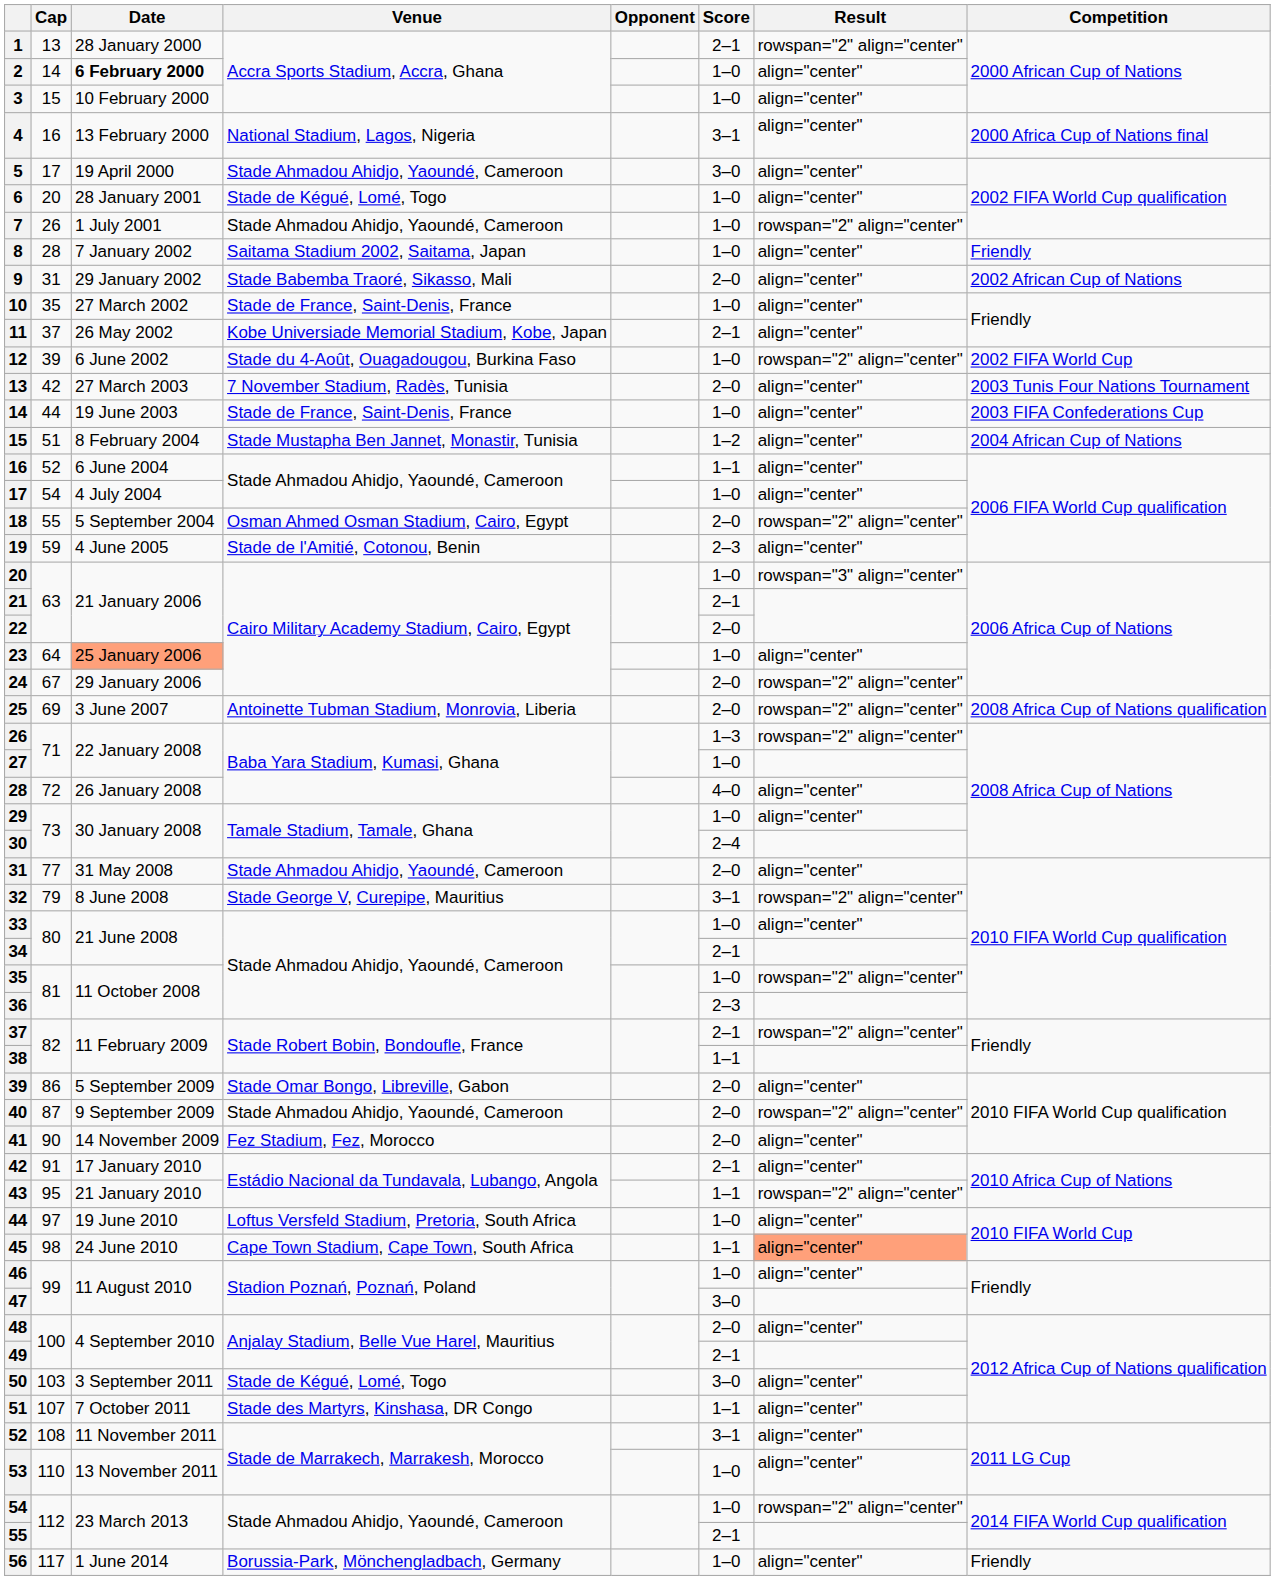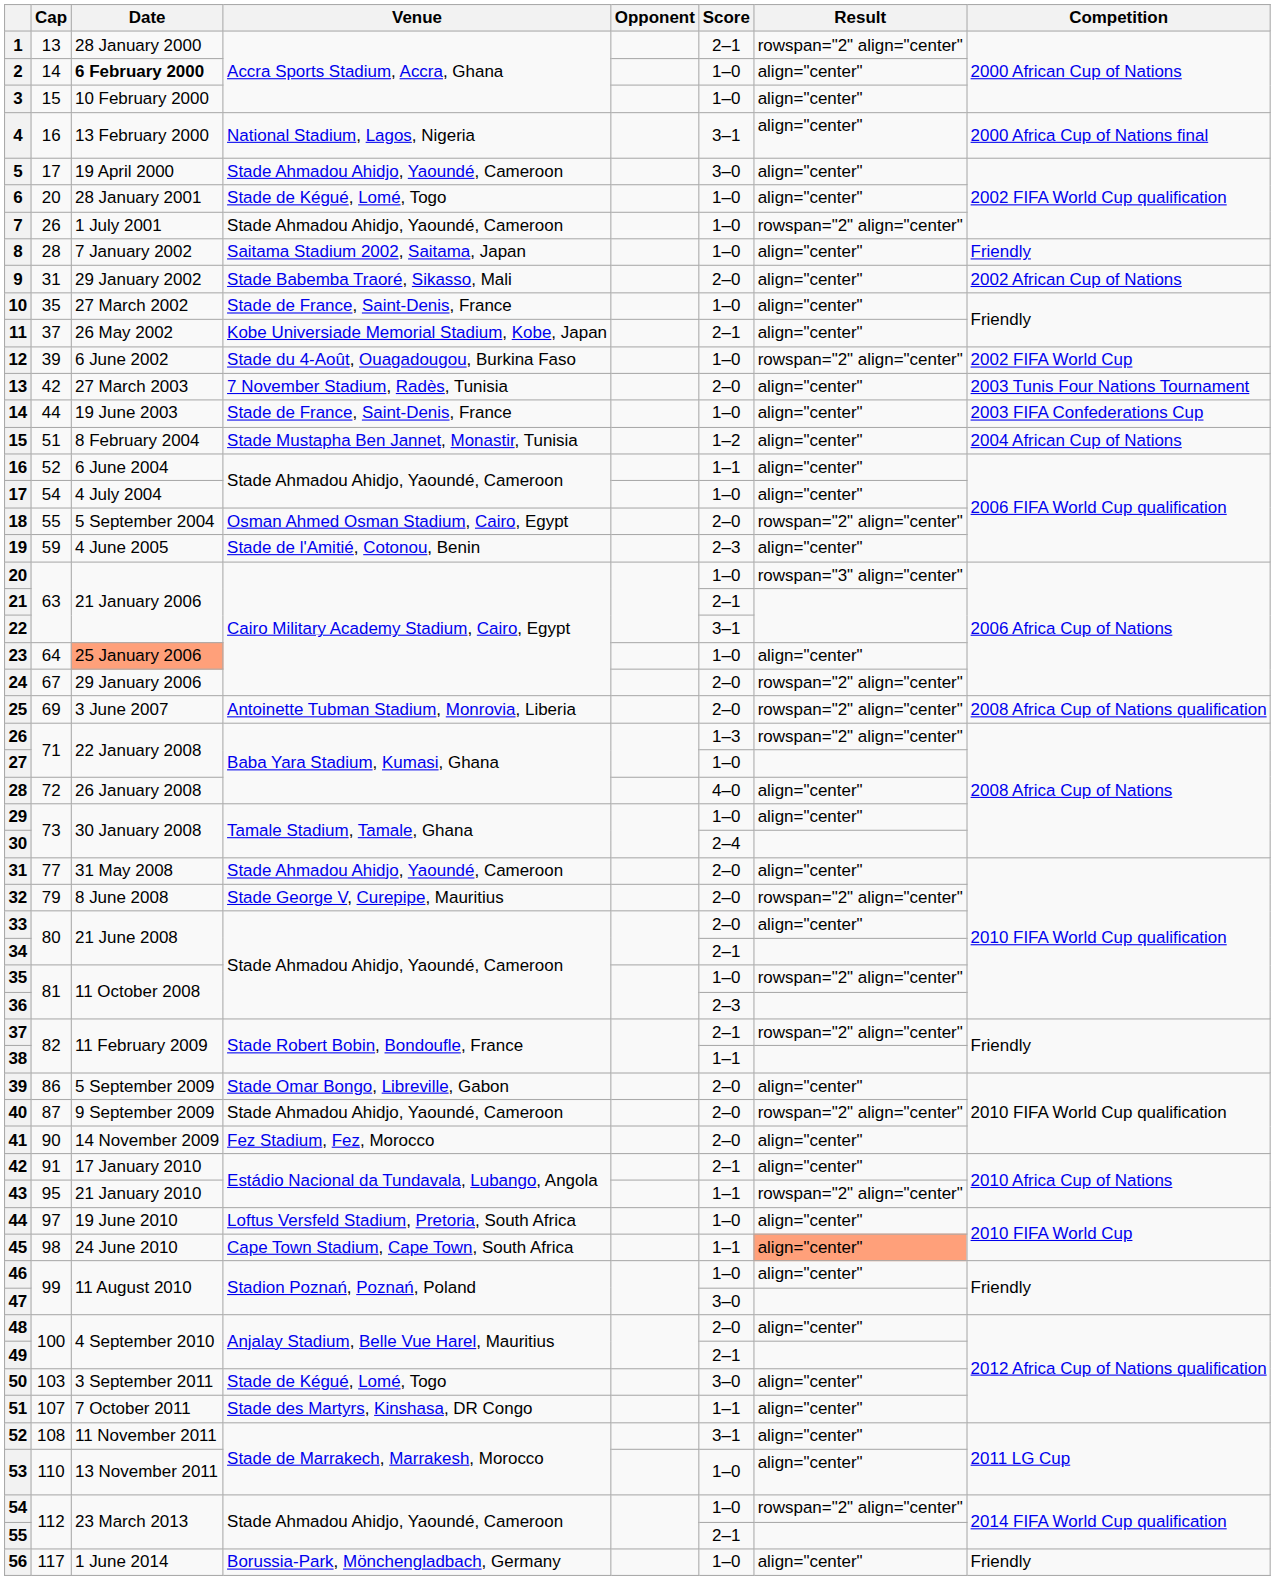(726, 628) 2–0 -> (726, 628) 3–1
(726, 897) 3–1 -> (726, 897) 2–0
(726, 924) 1–0 -> (726, 924) 2–0
